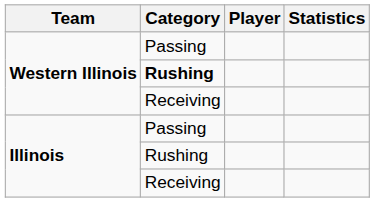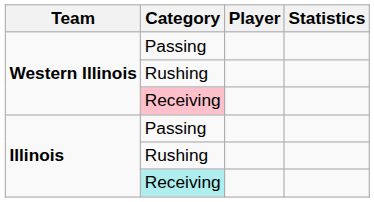(179, 73) bold -> (176, 73) normal
(183, 100) no background -> (183, 100) pink background
(183, 182) no background -> (183, 182) paleturquoise background
